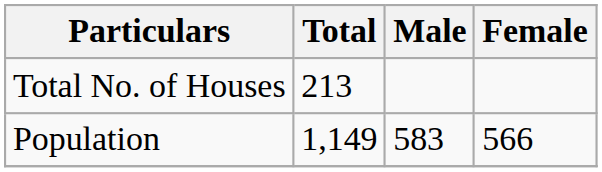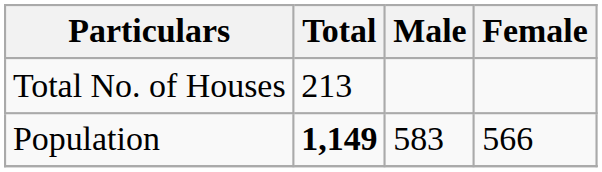(339, 138) normal -> (339, 138) bold
